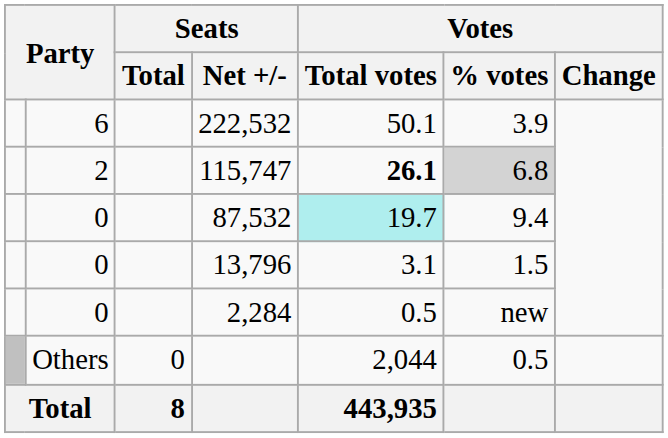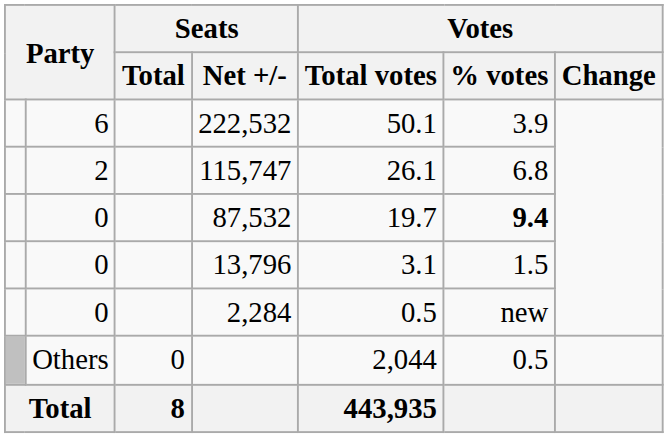(412, 170) bold -> (412, 170) normal
(530, 170) lightgrey background -> (530, 170) no background
(412, 217) paleturquoise background -> (412, 217) no background
(530, 217) normal -> (530, 217) bold
